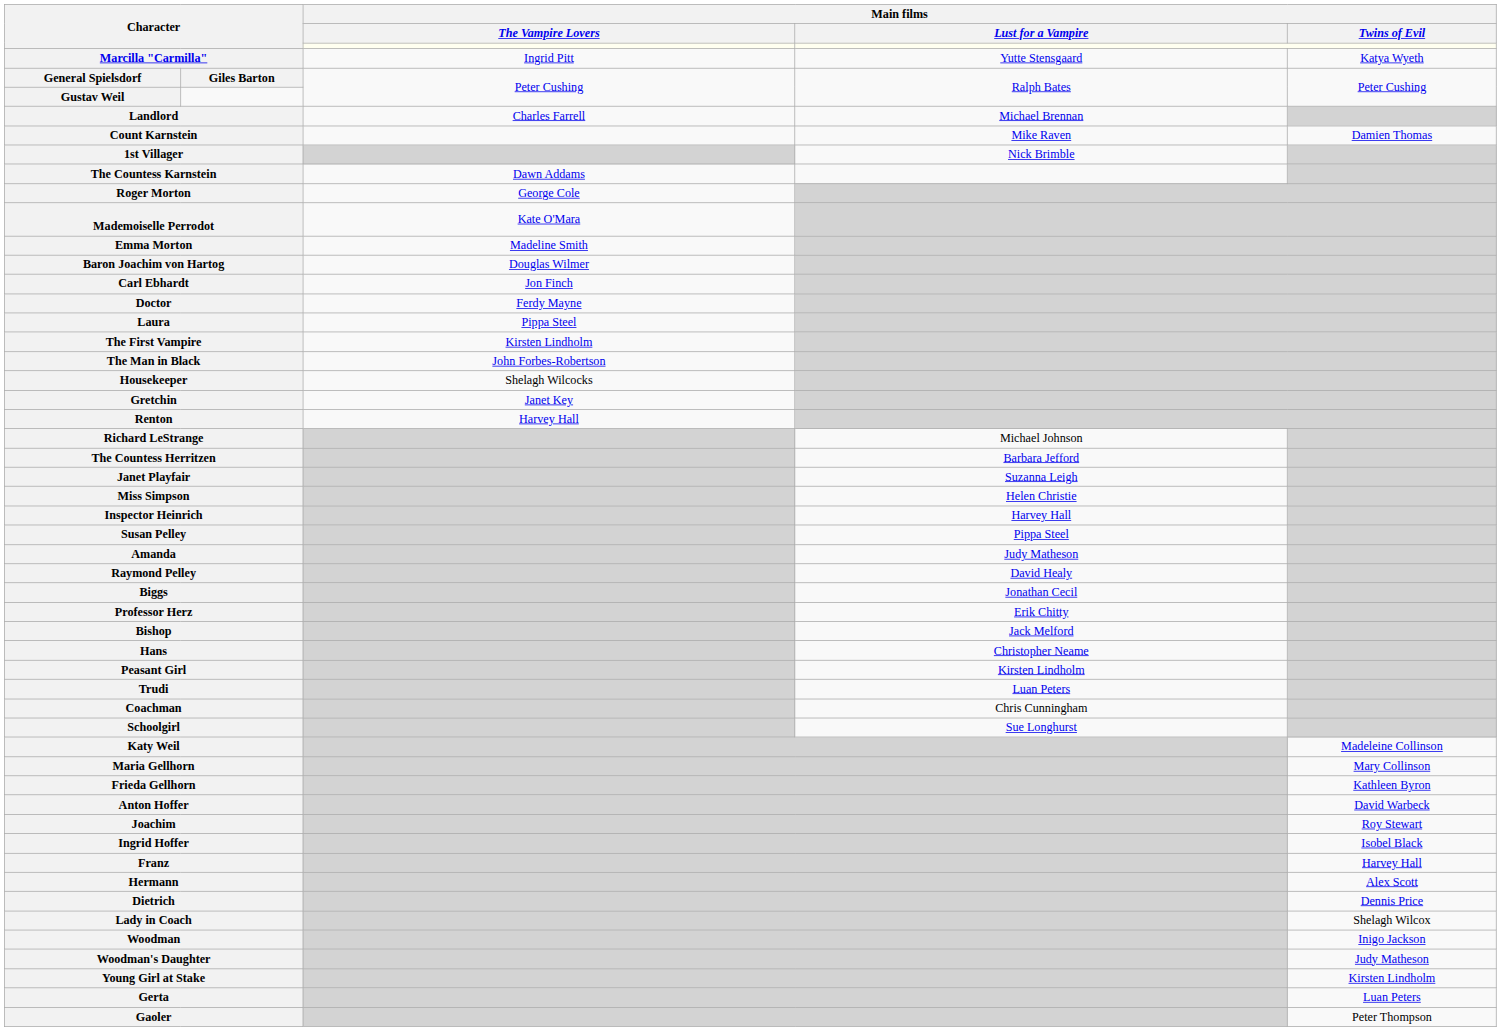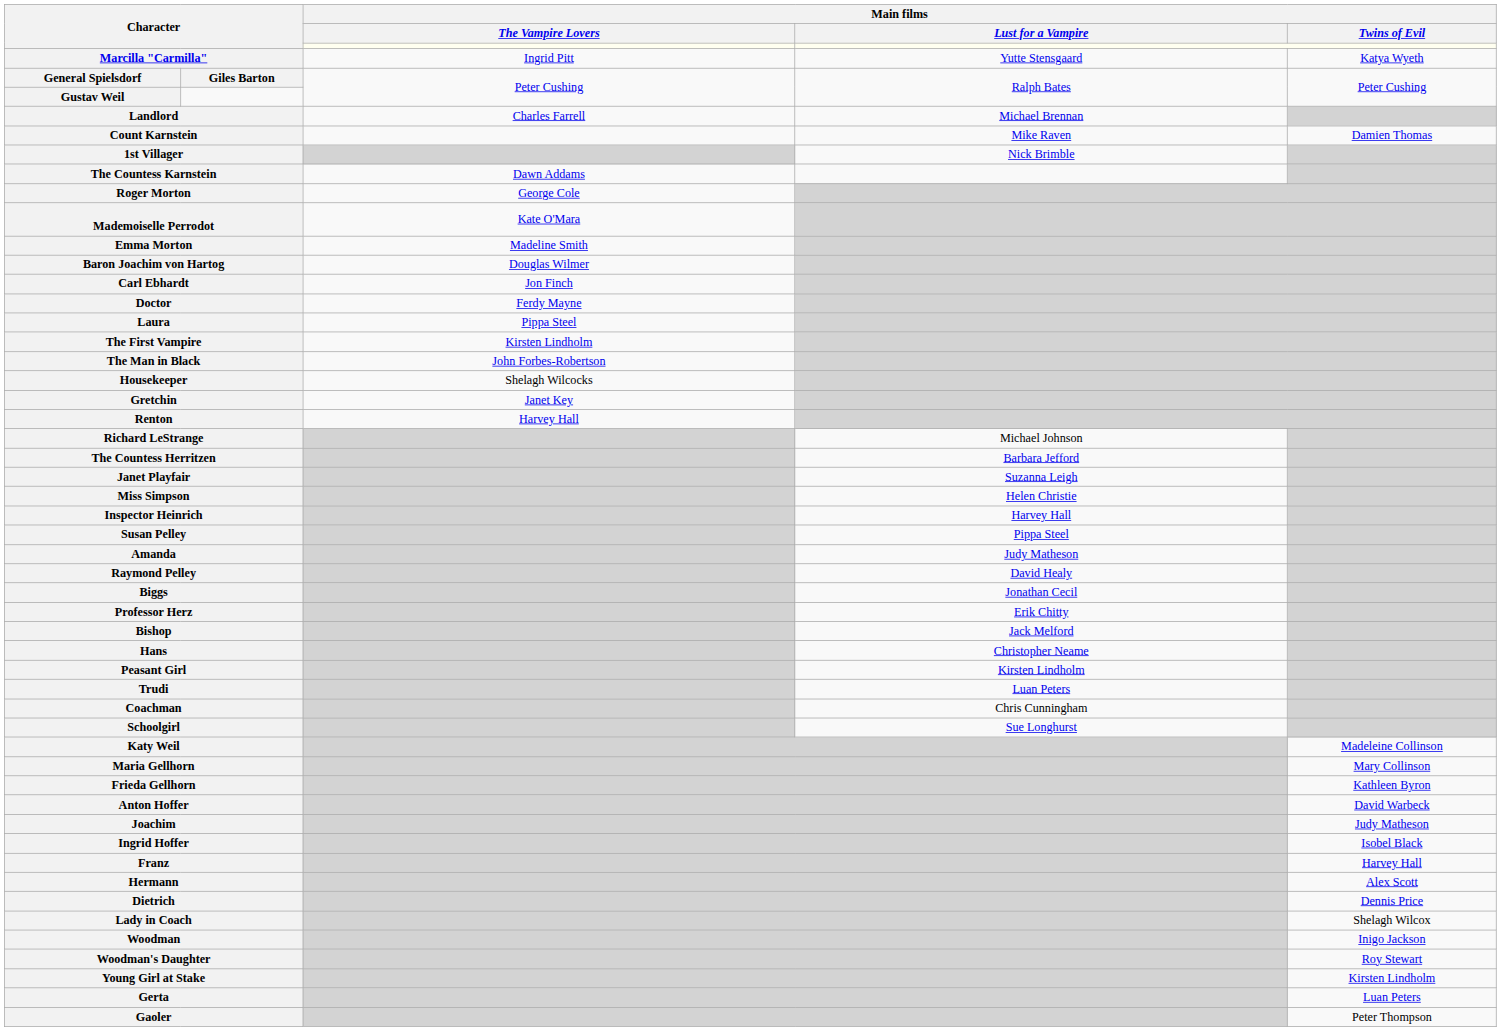(1392, 824) Roy Stewart -> (1392, 824) Judy Matheson
(1392, 959) Judy Matheson -> (1392, 959) Roy Stewart
